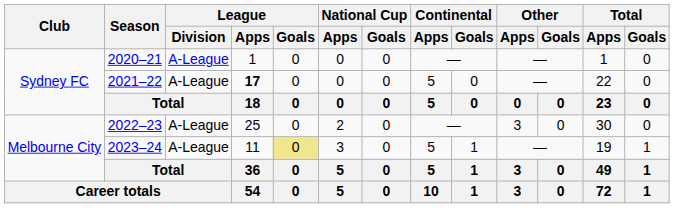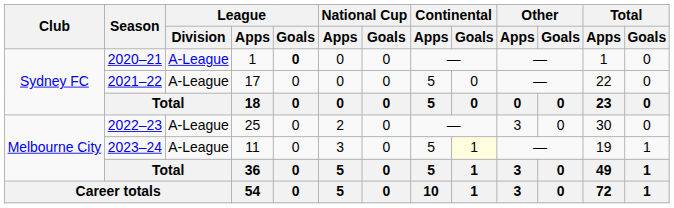(296, 59) normal -> (296, 59) bold
(252, 81) bold -> (252, 81) normal
(296, 147) khaki background -> (296, 147) no background
(474, 147) no background -> (474, 147) lightyellow background
